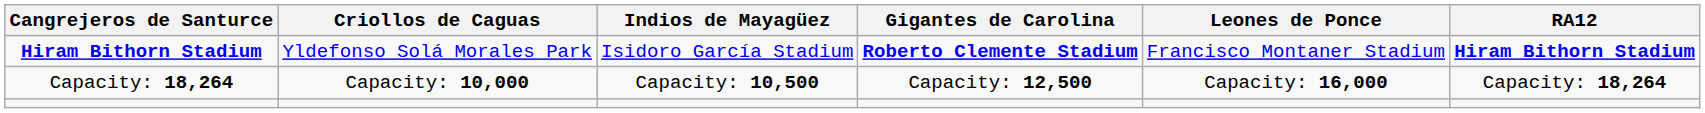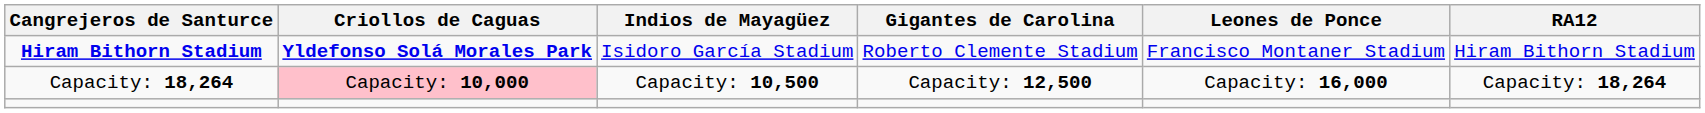(437, 51) normal -> (437, 51) bold
(1000, 51) bold -> (1000, 51) normal
(1575, 51) bold -> (1575, 51) normal
(437, 83) no background -> (437, 83) pink background
